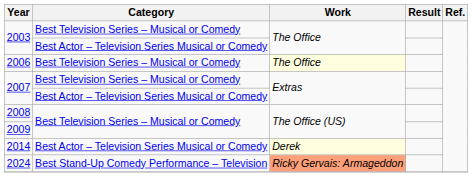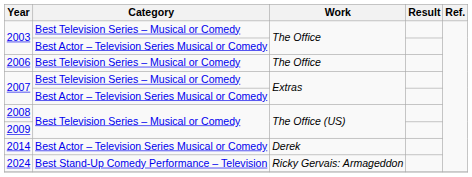(297, 63) lightyellow background -> (297, 63) no background
(286, 146) lightyellow background -> (286, 146) no background
(338, 163) lightsalmon background -> (338, 163) no background
